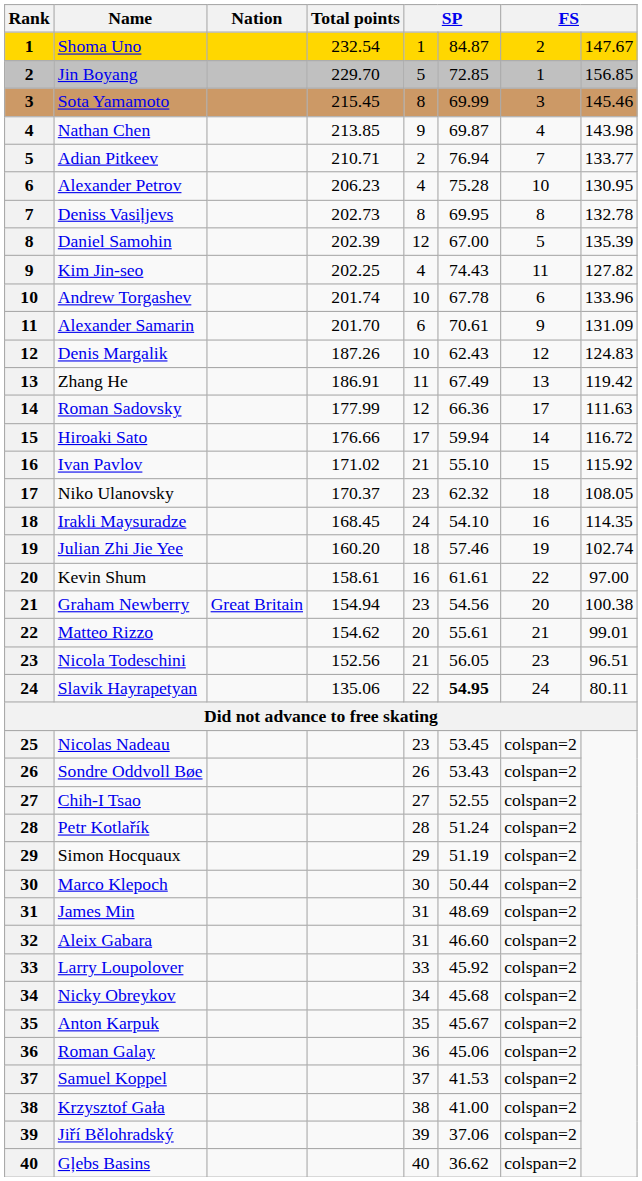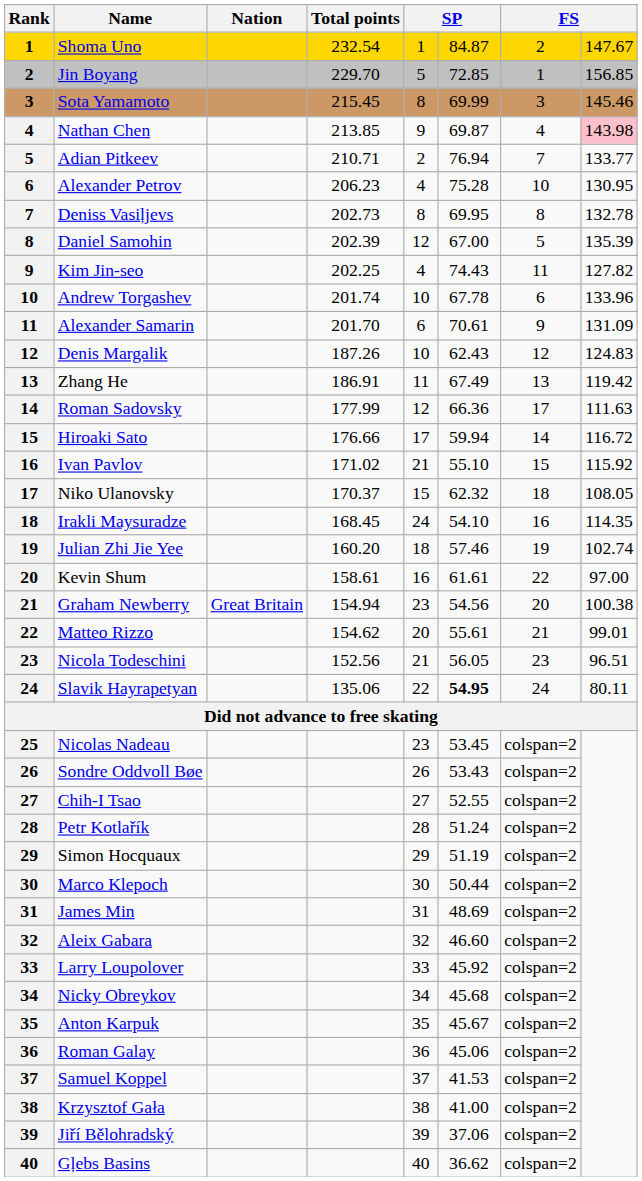(609, 130) no background -> (609, 130) pink background
(421, 492) 23 -> (421, 492) 15
(421, 939) 31 -> (421, 939) 32
